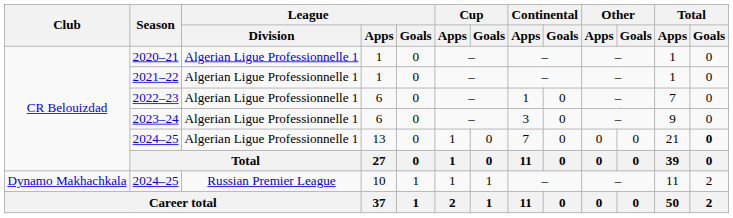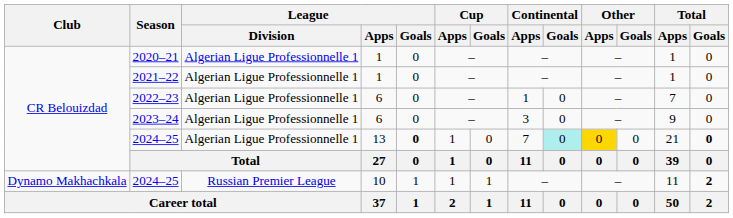(416, 139) normal -> (416, 139) bold
(562, 139) no background -> (562, 139) paleturquoise background
(599, 139) no background -> (599, 139) gold background
(709, 181) normal -> (709, 181) bold
